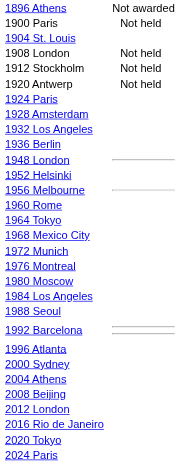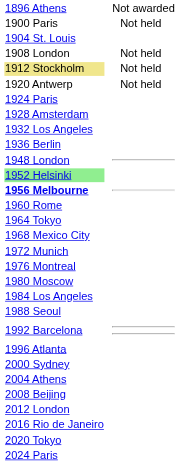(45, 69) no background -> (45, 69) khaki background
(38, 175) no background -> (38, 175) lightgreen background
(45, 190) normal -> (47, 190) bold
